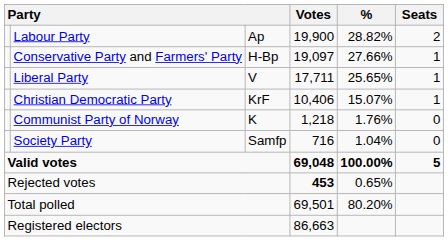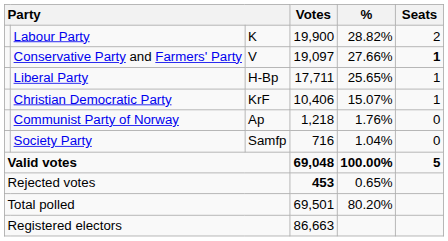(256, 36) Ap -> (253, 36) K
(263, 57) H-Bp -> (253, 57) V
(437, 57) normal -> (437, 57) bold
(253, 78) V -> (263, 78) H-Bp
(253, 120) K -> (256, 120) Ap
